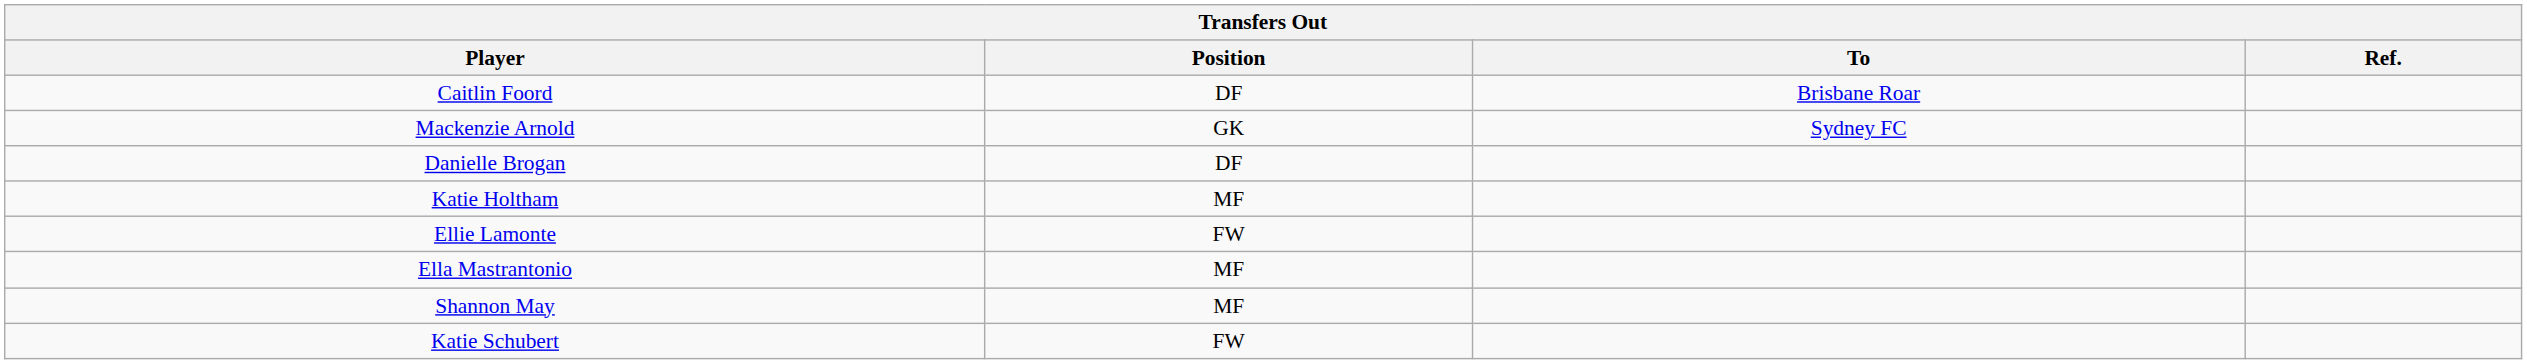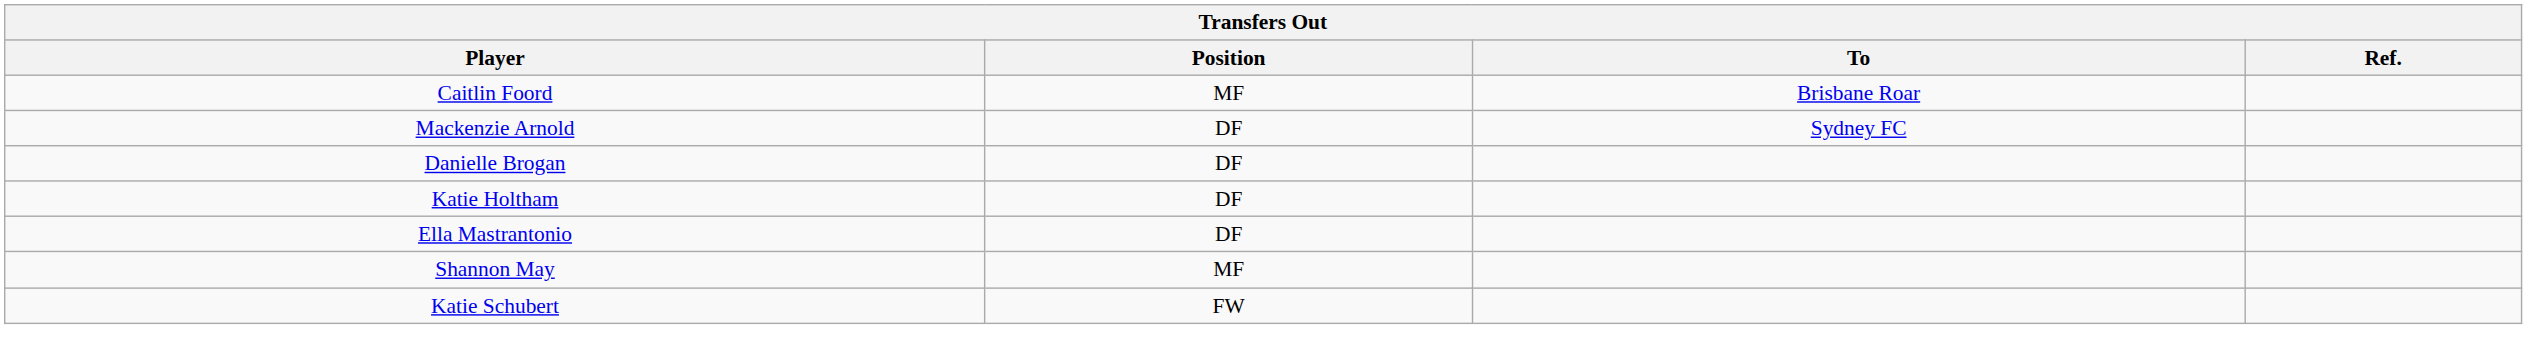(1229, 93) DF -> (1229, 93) MF
(1229, 128) GK -> (1229, 128) DF
(1229, 199) MF -> (1229, 199) DF
- row: (495, 234)
(1229, 269) MF -> (1229, 234) DF
